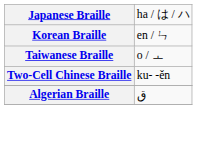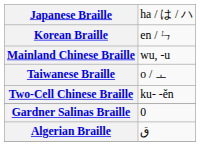+ row: (71, 55)
+ row: (71, 112)
